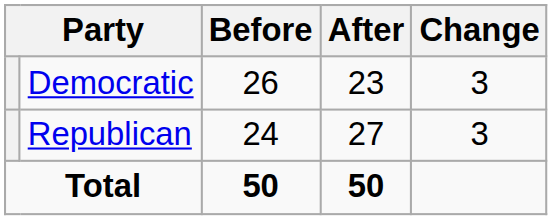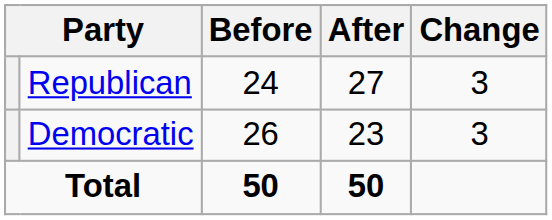rows swapped: (110, 134) <-> (111, 82)
